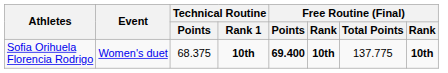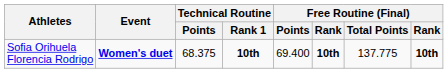(133, 54) normal -> (135, 54) bold
(288, 54) bold -> (293, 54) normal
